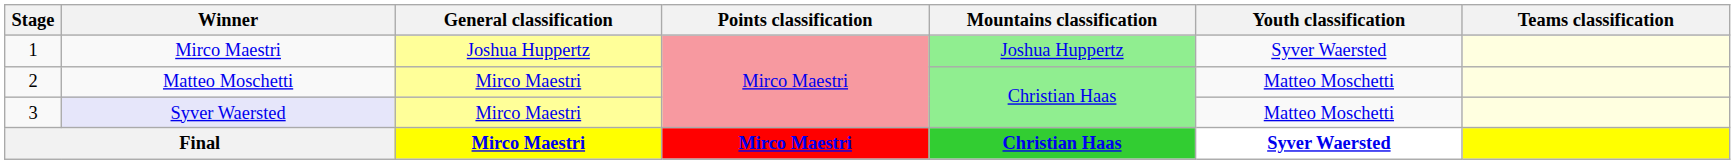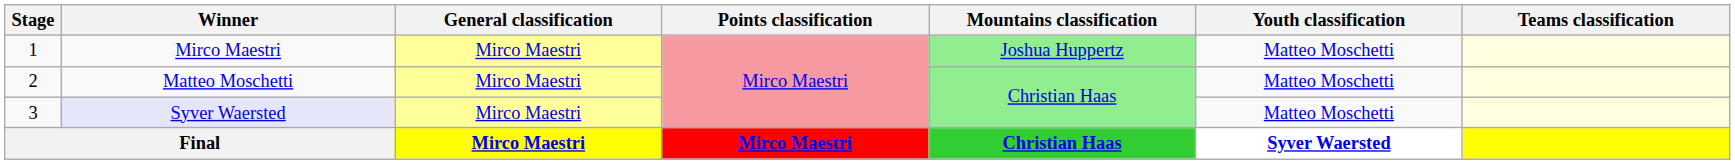(528, 51) Joshua Huppertz -> (528, 51) Mirco Maestri
(1329, 51) Syver Waersted -> (1329, 51) Matteo Moschetti
